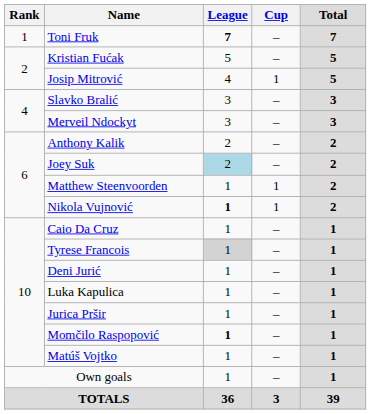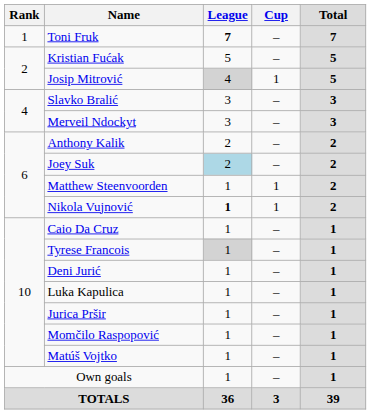(228, 79) no background -> (228, 79) lightgrey background
(228, 334) bold -> (228, 334) normal
